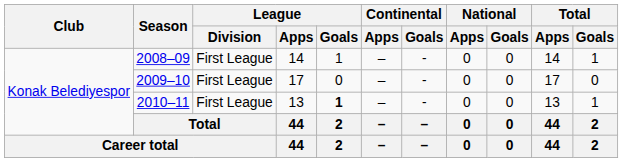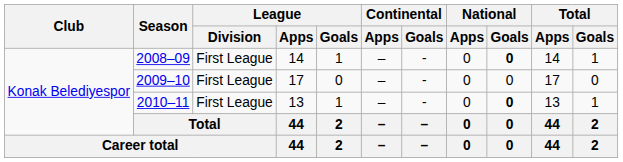(510, 59) normal -> (510, 59) bold
(339, 102) bold -> (339, 102) normal
(510, 102) normal -> (510, 102) bold
